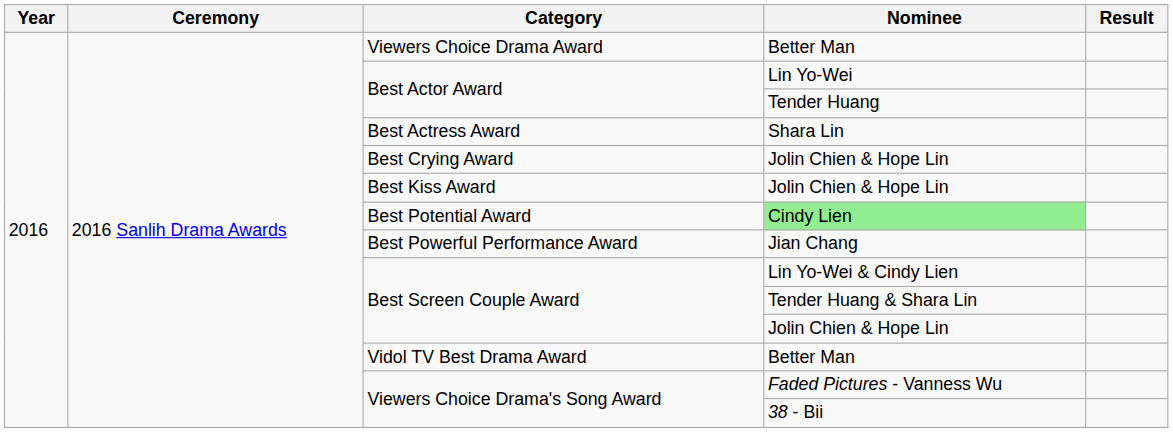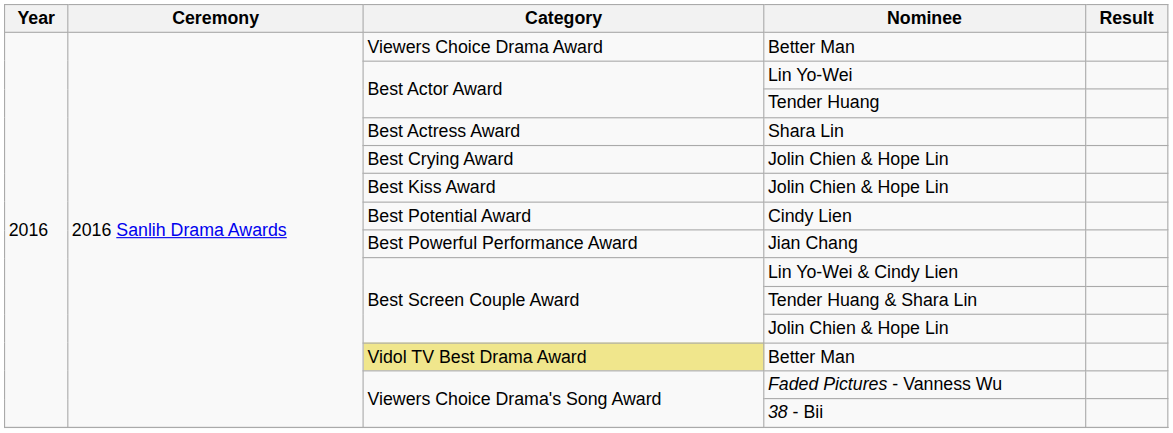(810, 215) lightgreen background -> (810, 215) no background
(477, 356) no background -> (477, 356) khaki background
